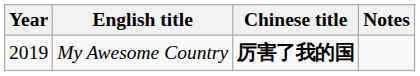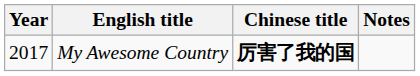(29, 52) 2019 -> (29, 52) 2017
